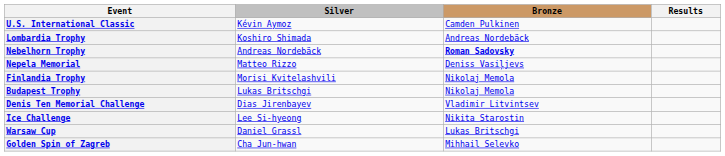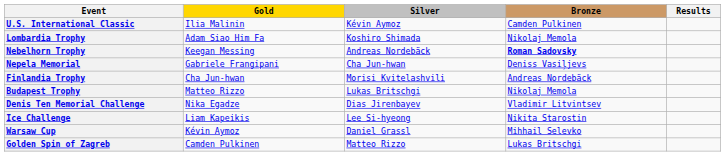+ column: (264, 11)
(487, 38) Andreas Nordebäck -> (542, 38) Nikolaj Memola
(267, 64) Matteo Rizzo -> (376, 64) Cha Jun-hwan
(480, 78) Nikolaj Memola -> (549, 78) Andreas Nordebäck
(482, 131) Lukas Britschgi -> (544, 131) Mihhail Selevko
(267, 144) Cha Jun-hwan -> (376, 144) Matteo Rizzo
(482, 144) Mihhail Selevko -> (544, 144) Lukas Britschgi
